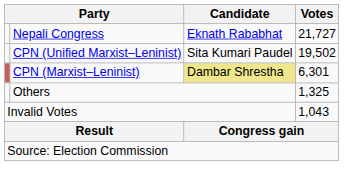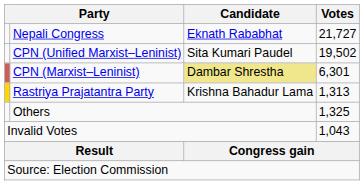+ row: (83, 92)
